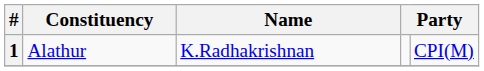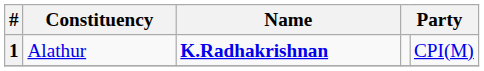(247, 50) normal -> (254, 50) bold
